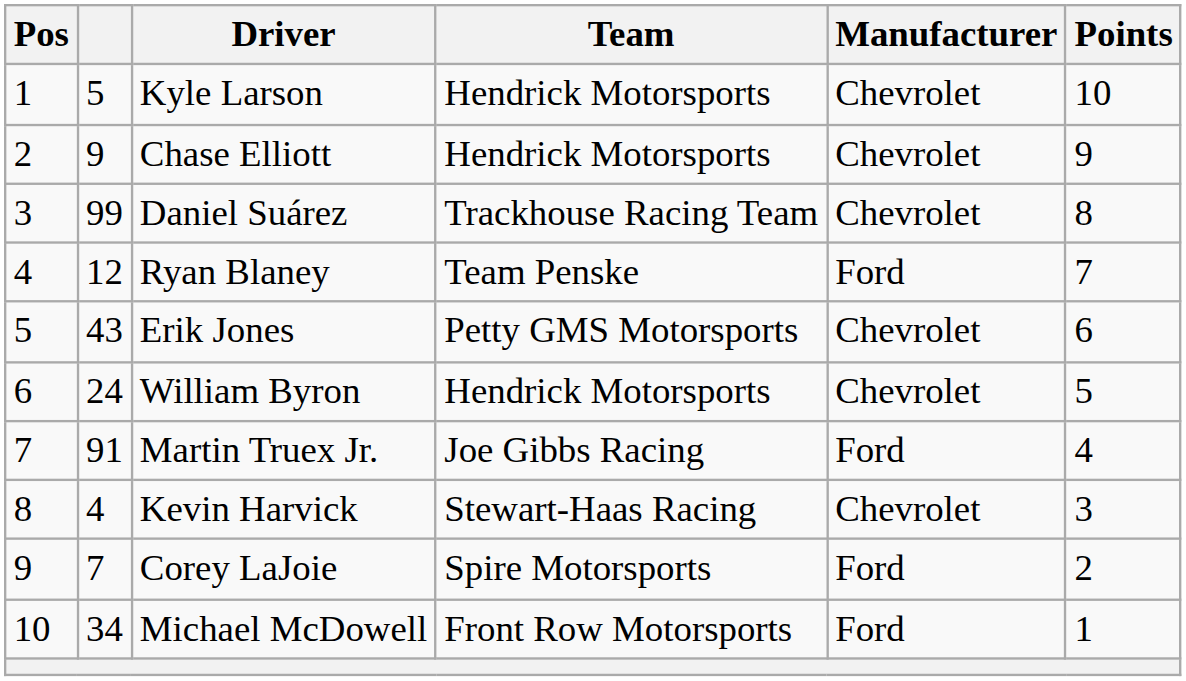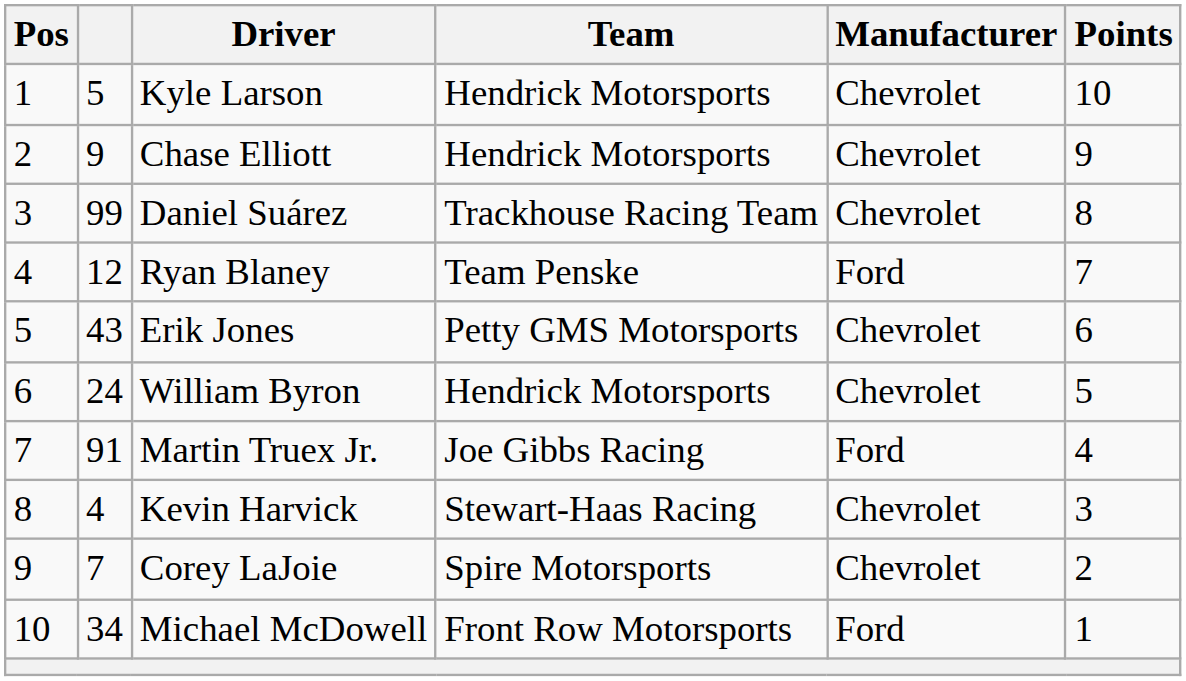(870, 567) Ford -> (908, 567) Chevrolet
